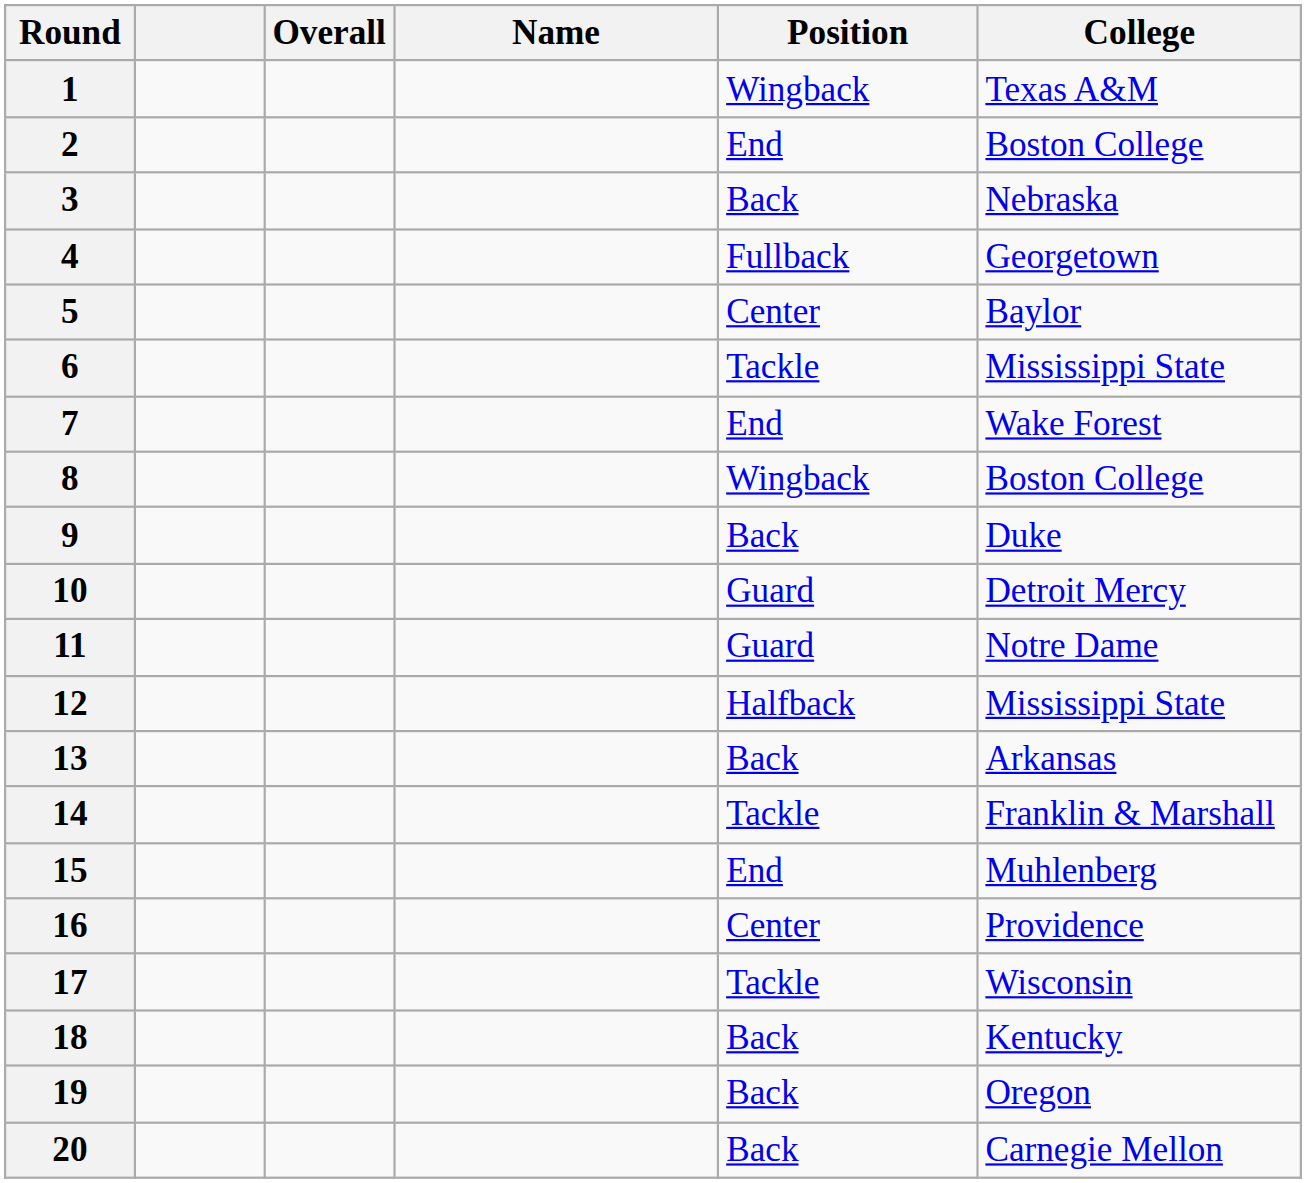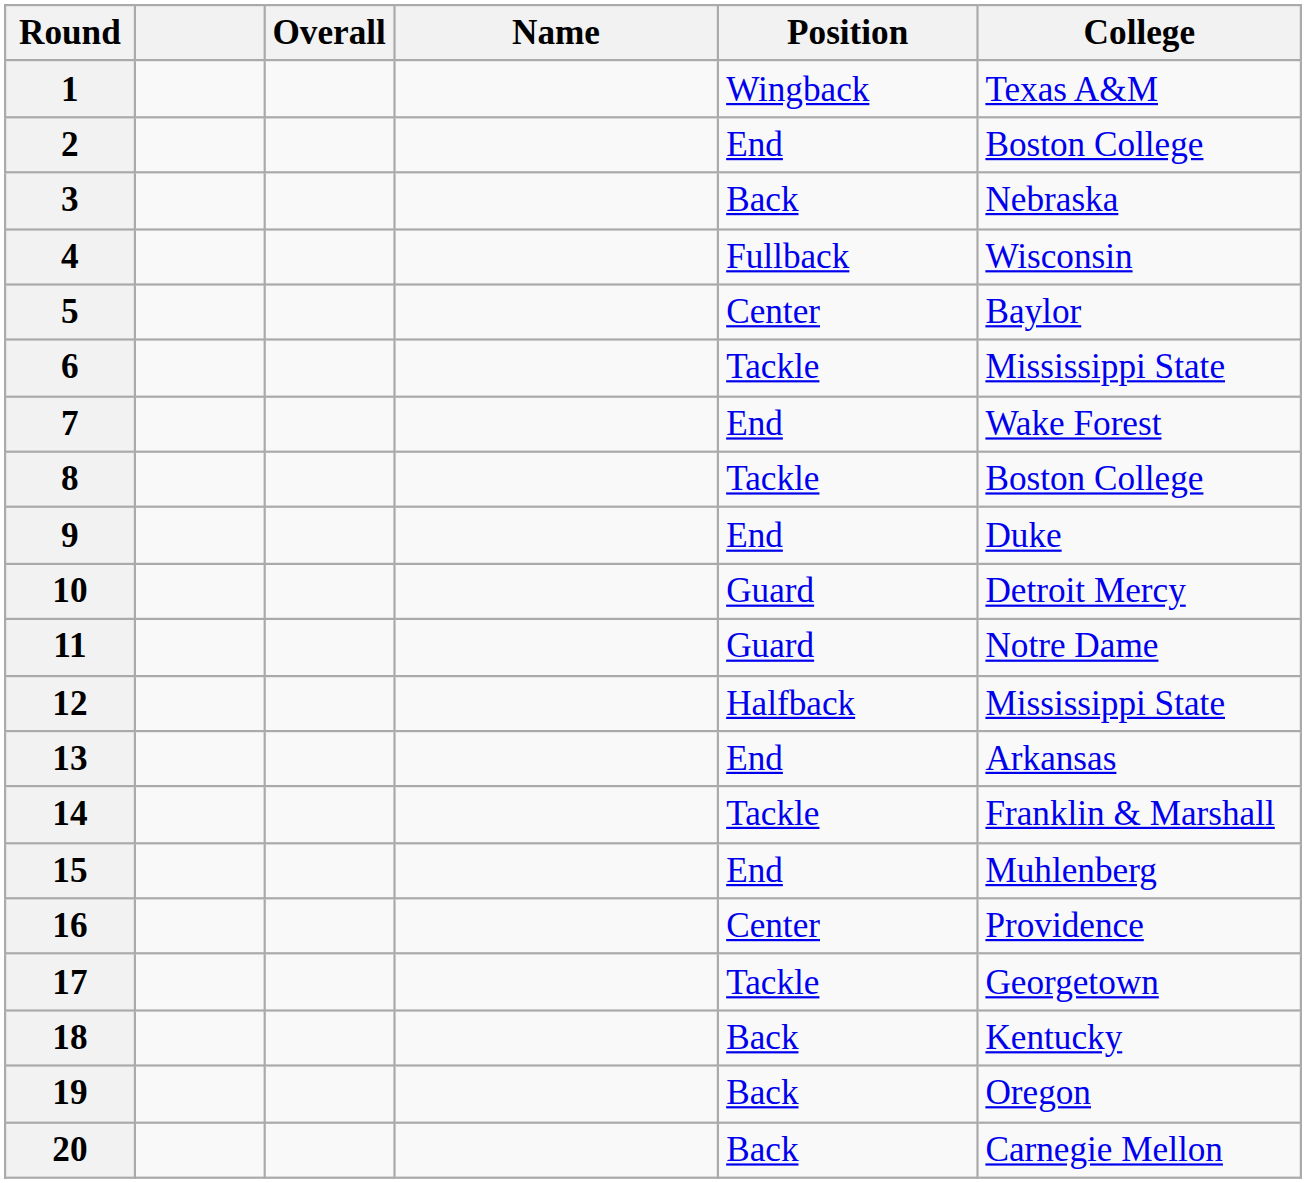(1072, 255) Georgetown -> (1059, 255) Wisconsin
(798, 479) Wingback -> (773, 479) Tackle
(762, 534) Back -> (755, 534) End
(762, 758) Back -> (755, 758) End
(1059, 981) Wisconsin -> (1072, 981) Georgetown
